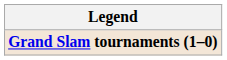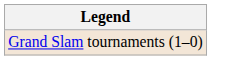(113, 42) bold -> (105, 42) normal
